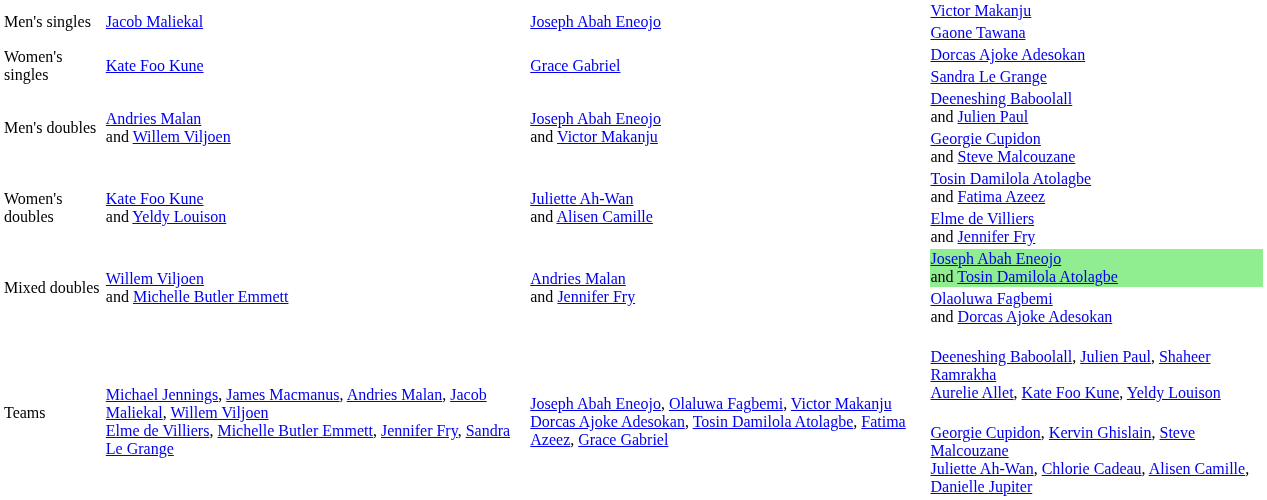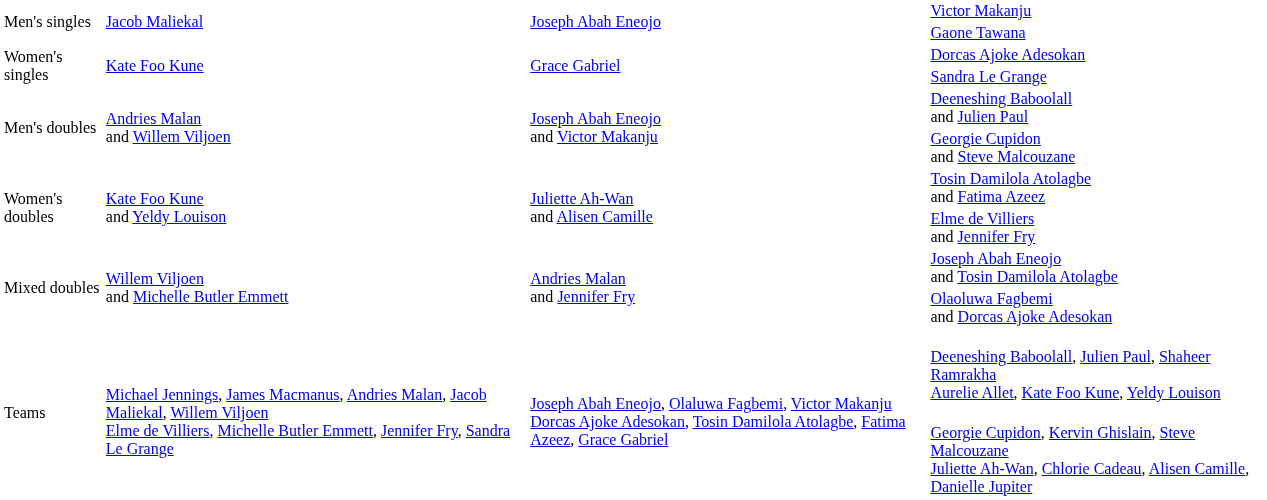(1024, 268) lightgreen background -> (1024, 268) no background
